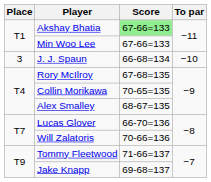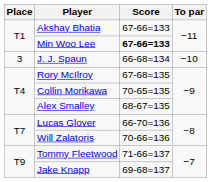(146, 28) lightgreen background -> (146, 28) no background
(146, 43) normal -> (146, 43) bold
